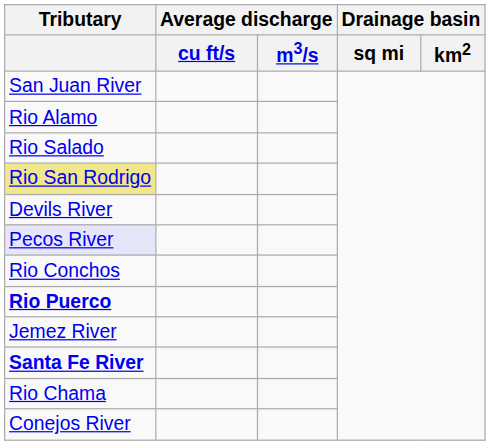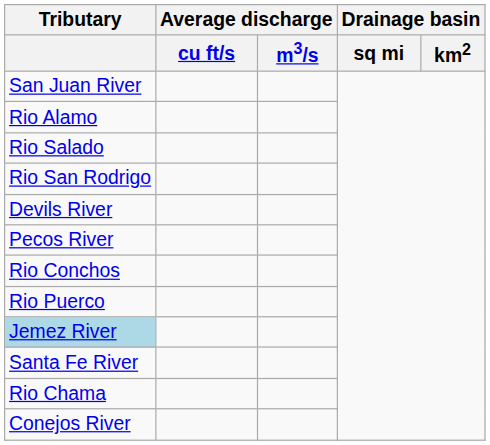(80, 178) khaki background -> (80, 178) no background
(61, 240) lavender background -> (61, 240) no background
(60, 301) bold -> (57, 301) normal
(63, 332) no background -> (63, 332) lightblue background
(76, 362) bold -> (74, 362) normal
